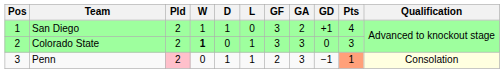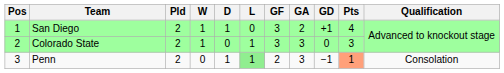(203, 44) bold -> (203, 44) normal
(178, 60) pink background -> (178, 60) no background
(252, 60) no background -> (252, 60) lightgreen background
(432, 60) lightyellow background -> (432, 60) no background
